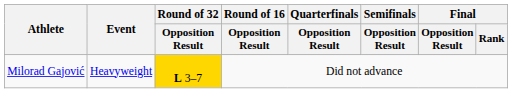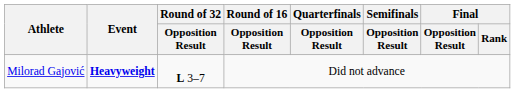(121, 71) normal -> (122, 71) bold
(188, 78) gold background -> (191, 78) no background
